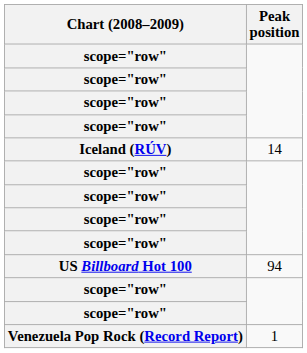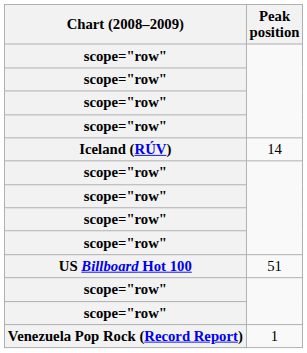(275, 266) 94 -> (275, 266) 51
